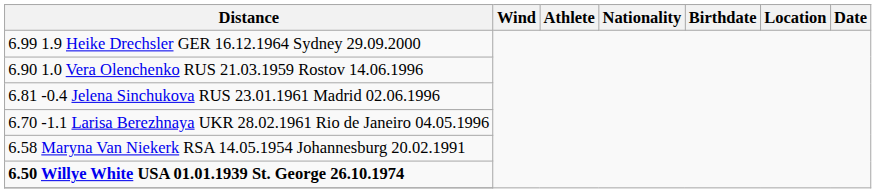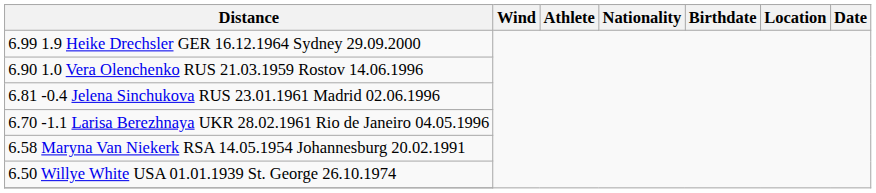(206, 174) bold -> (202, 174) normal
